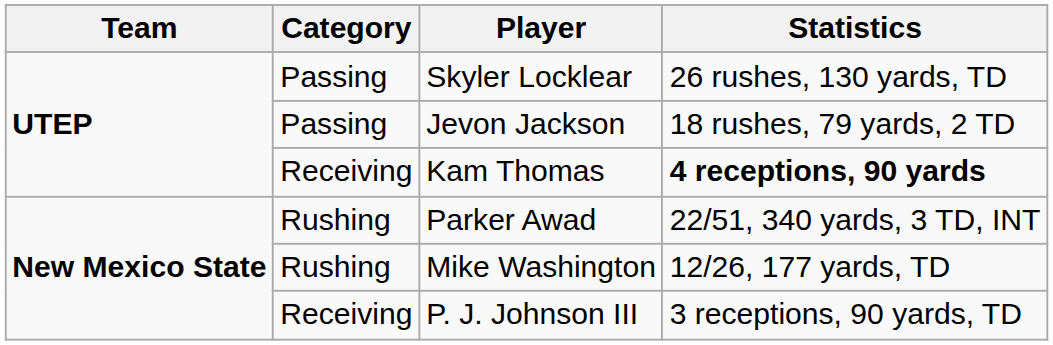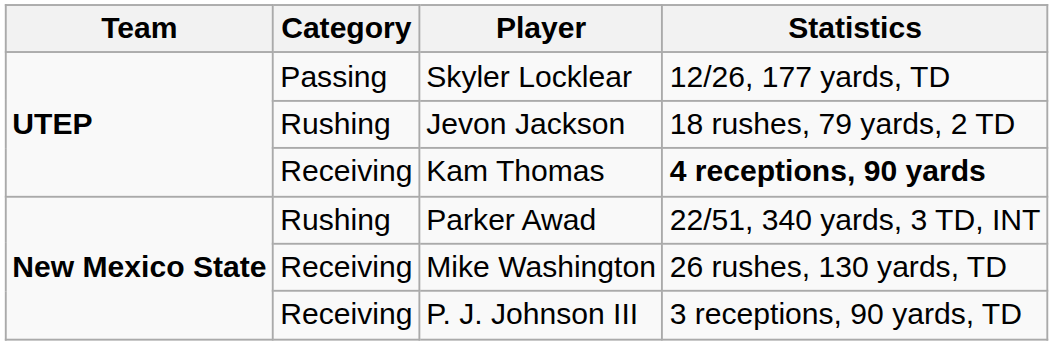(838, 76) 26 rushes, 130 yards, TD -> (810, 76) 12/26, 177 yards, TD
(334, 123) Passing -> (335, 123) Rushing
(335, 266) Rushing -> (346, 266) Receiving
(810, 266) 12/26, 177 yards, TD -> (838, 266) 26 rushes, 130 yards, TD
